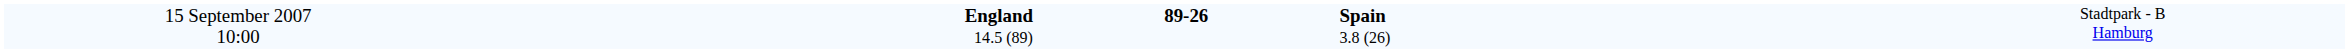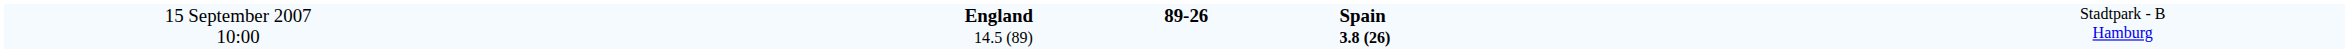(1365, 38) normal -> (1365, 38) bold
